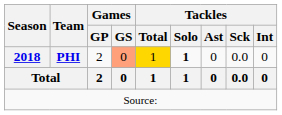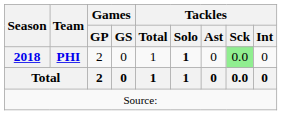(123, 57) lightsalmon background -> (123, 57) no background
(153, 57) gold background -> (153, 57) no background
(240, 57) no background -> (240, 57) lightgreen background
